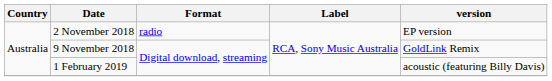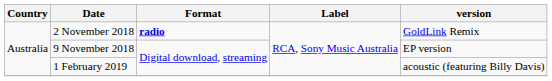(151, 31) normal -> (152, 31) bold
(427, 31) EP version -> (441, 31) GoldLink Remix
(441, 48) GoldLink Remix -> (427, 48) EP version
